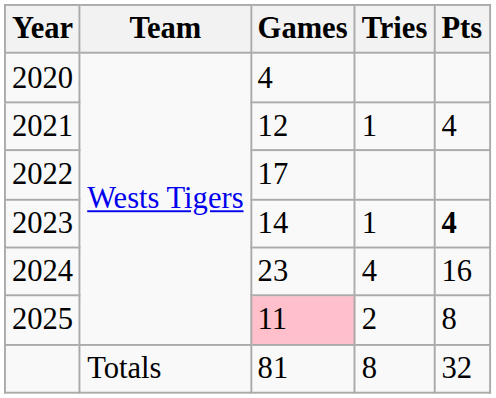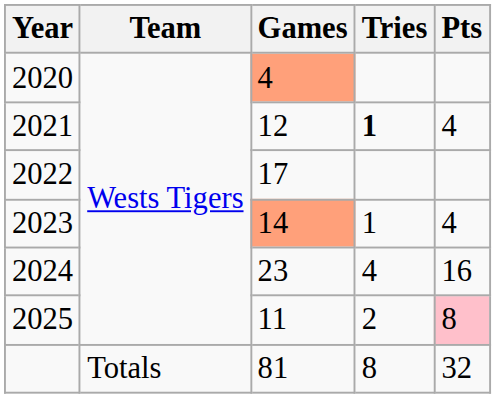(265, 77) no background -> (265, 77) lightsalmon background
(369, 125) normal -> (369, 125) bold
(273, 222) no background -> (273, 222) lightsalmon background
(449, 222) bold -> (449, 222) normal
(272, 319) pink background -> (272, 319) no background
(449, 319) no background -> (449, 319) pink background
